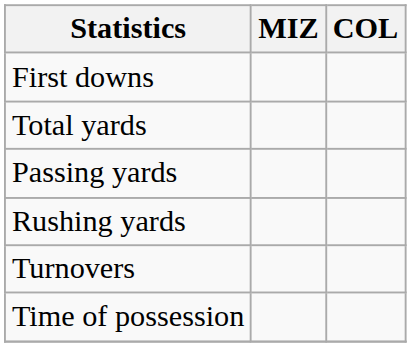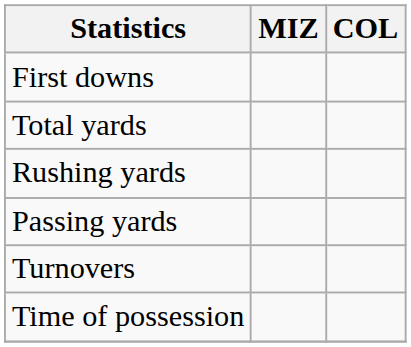rows swapped: (99, 220) <-> (95, 172)
